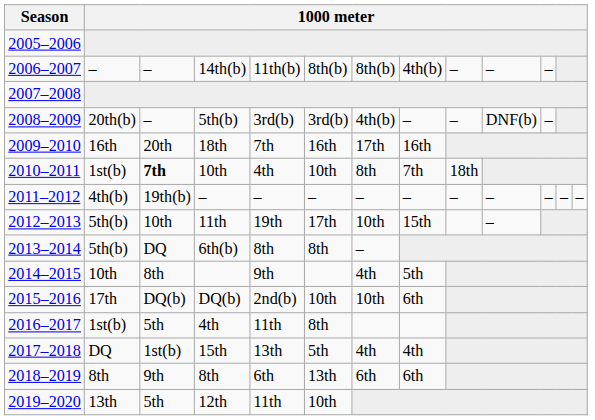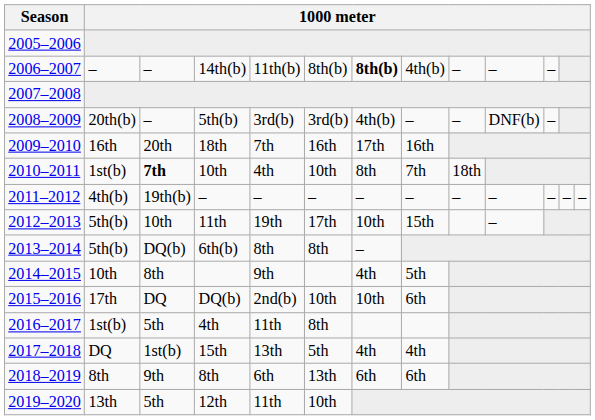(375, 68) normal -> (377, 68) bold
(155, 248) DQ -> (165, 248) DQ(b)
(165, 299) DQ(b) -> (155, 299) DQ
